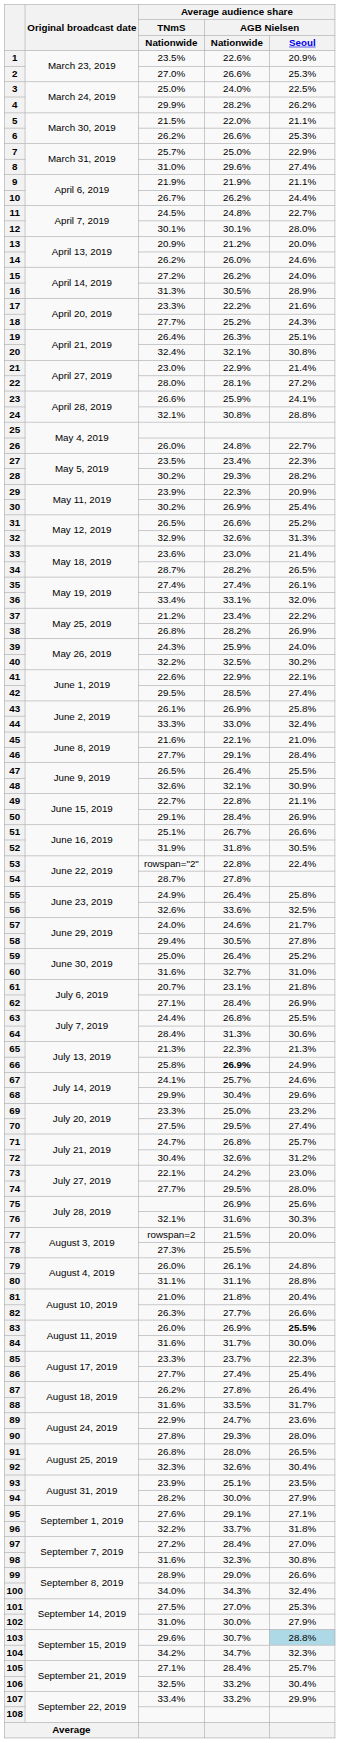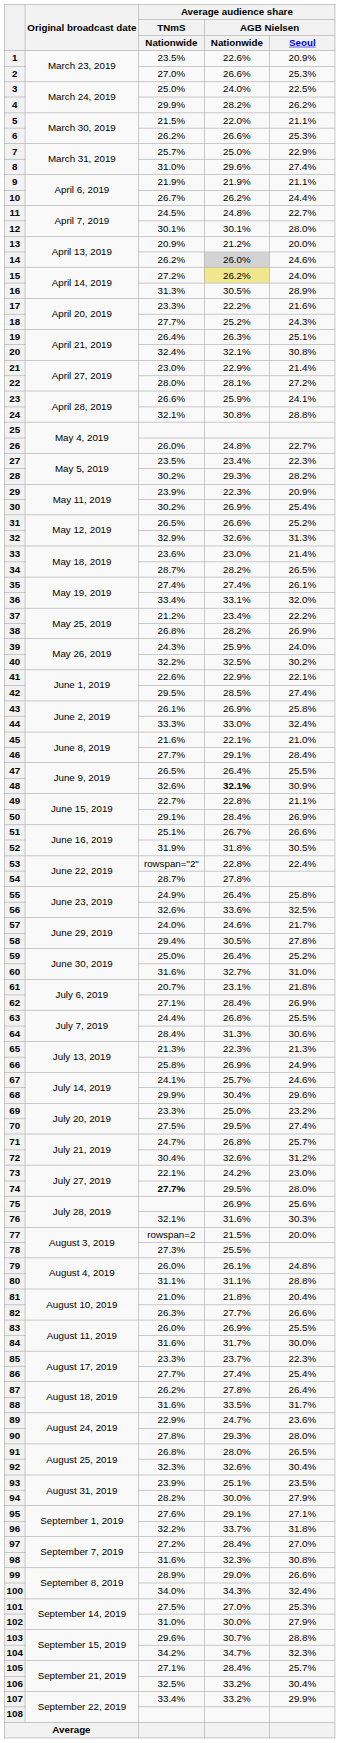(237, 259) no background -> (237, 259) lightgrey background
(237, 275) no background -> (237, 275) khaki background
(237, 786) normal -> (237, 786) bold
(237, 1064) bold -> (237, 1064) normal
(171, 1188) normal -> (171, 1188) bold
(302, 1327) bold -> (302, 1327) normal
(302, 1637) lightblue background -> (302, 1637) no background
